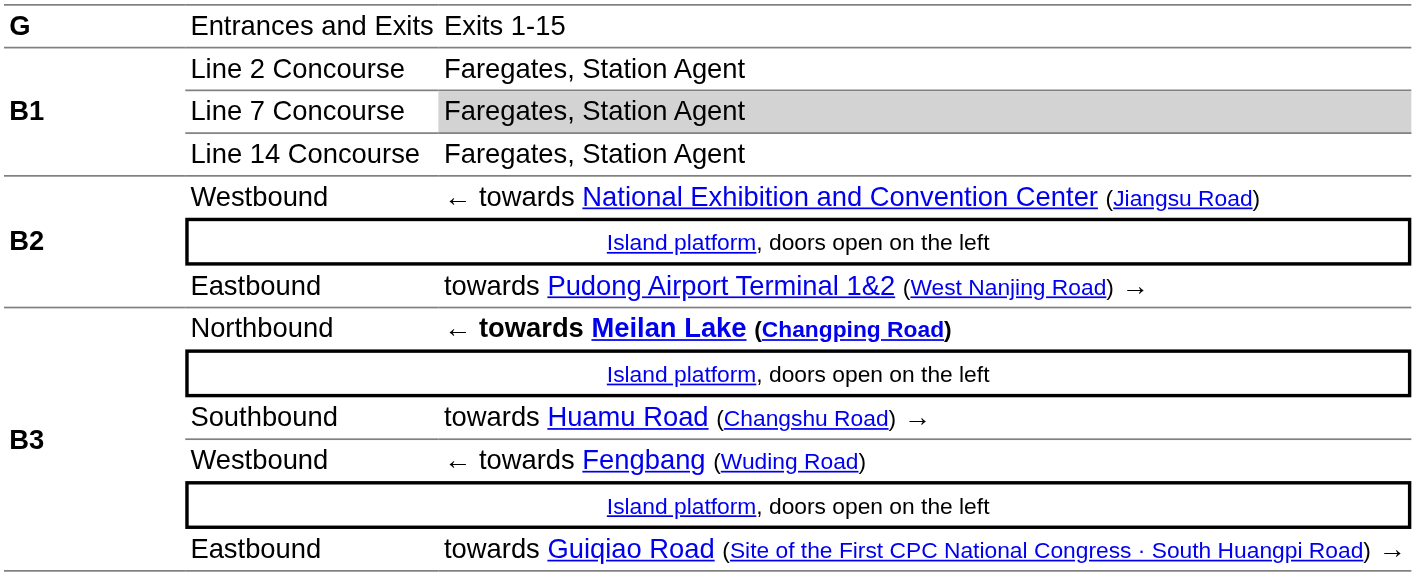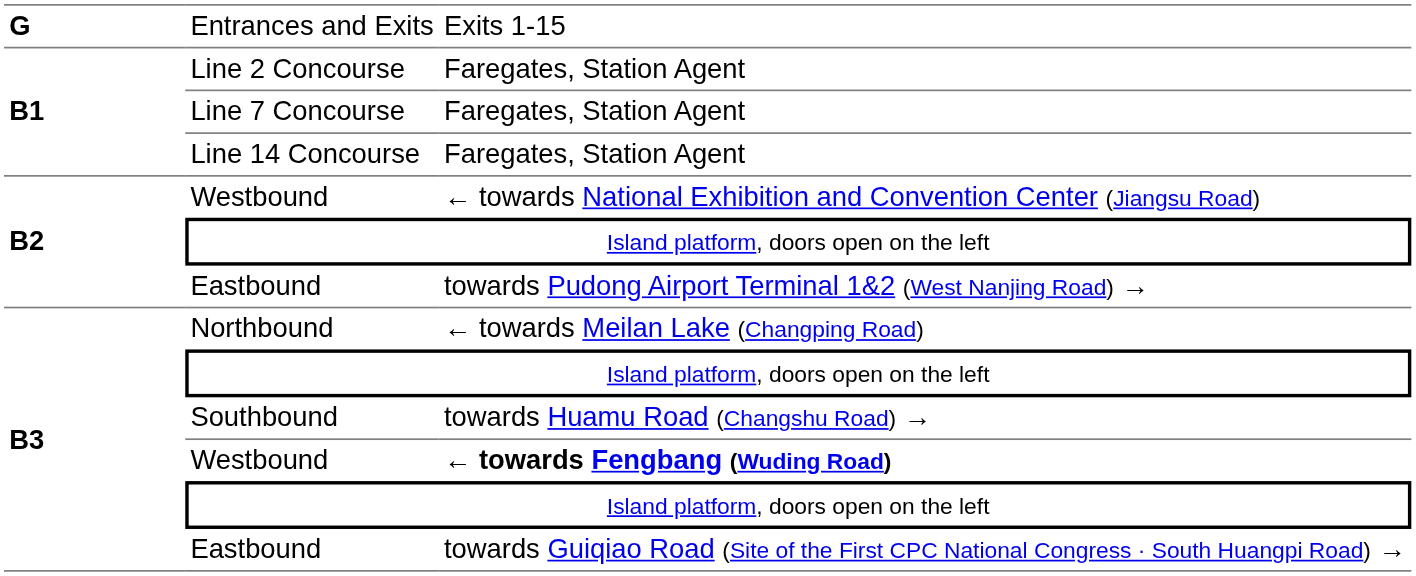(595, 111) lightgrey background -> (595, 111) no background
(698, 328) bold -> (684, 328) normal
(655, 460) normal -> (668, 460) bold
